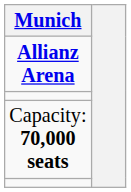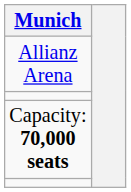(48, 63) bold -> (48, 63) normal
